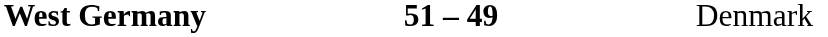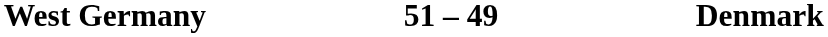(754, 15) normal -> (760, 15) bold
